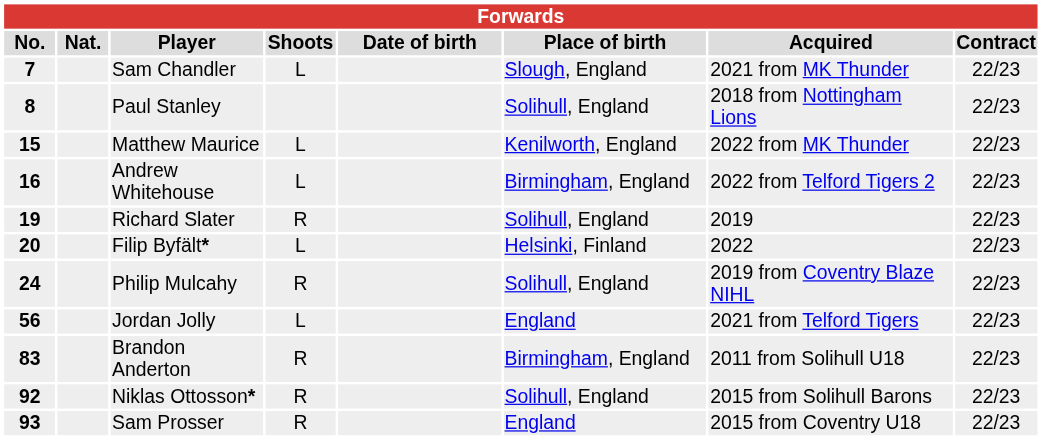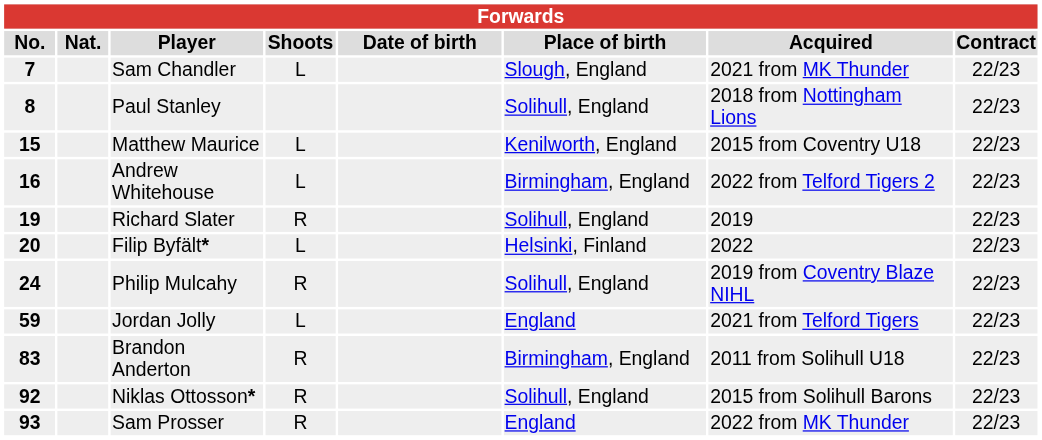(810, 144) 2022 from MK Thunder -> (816, 144) 2015 from Coventry U18
(30, 321) 56 -> (30, 321) 59
(816, 422) 2015 from Coventry U18 -> (810, 422) 2022 from MK Thunder
